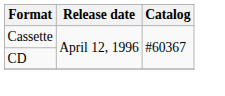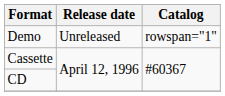+ row: (24, 36)
